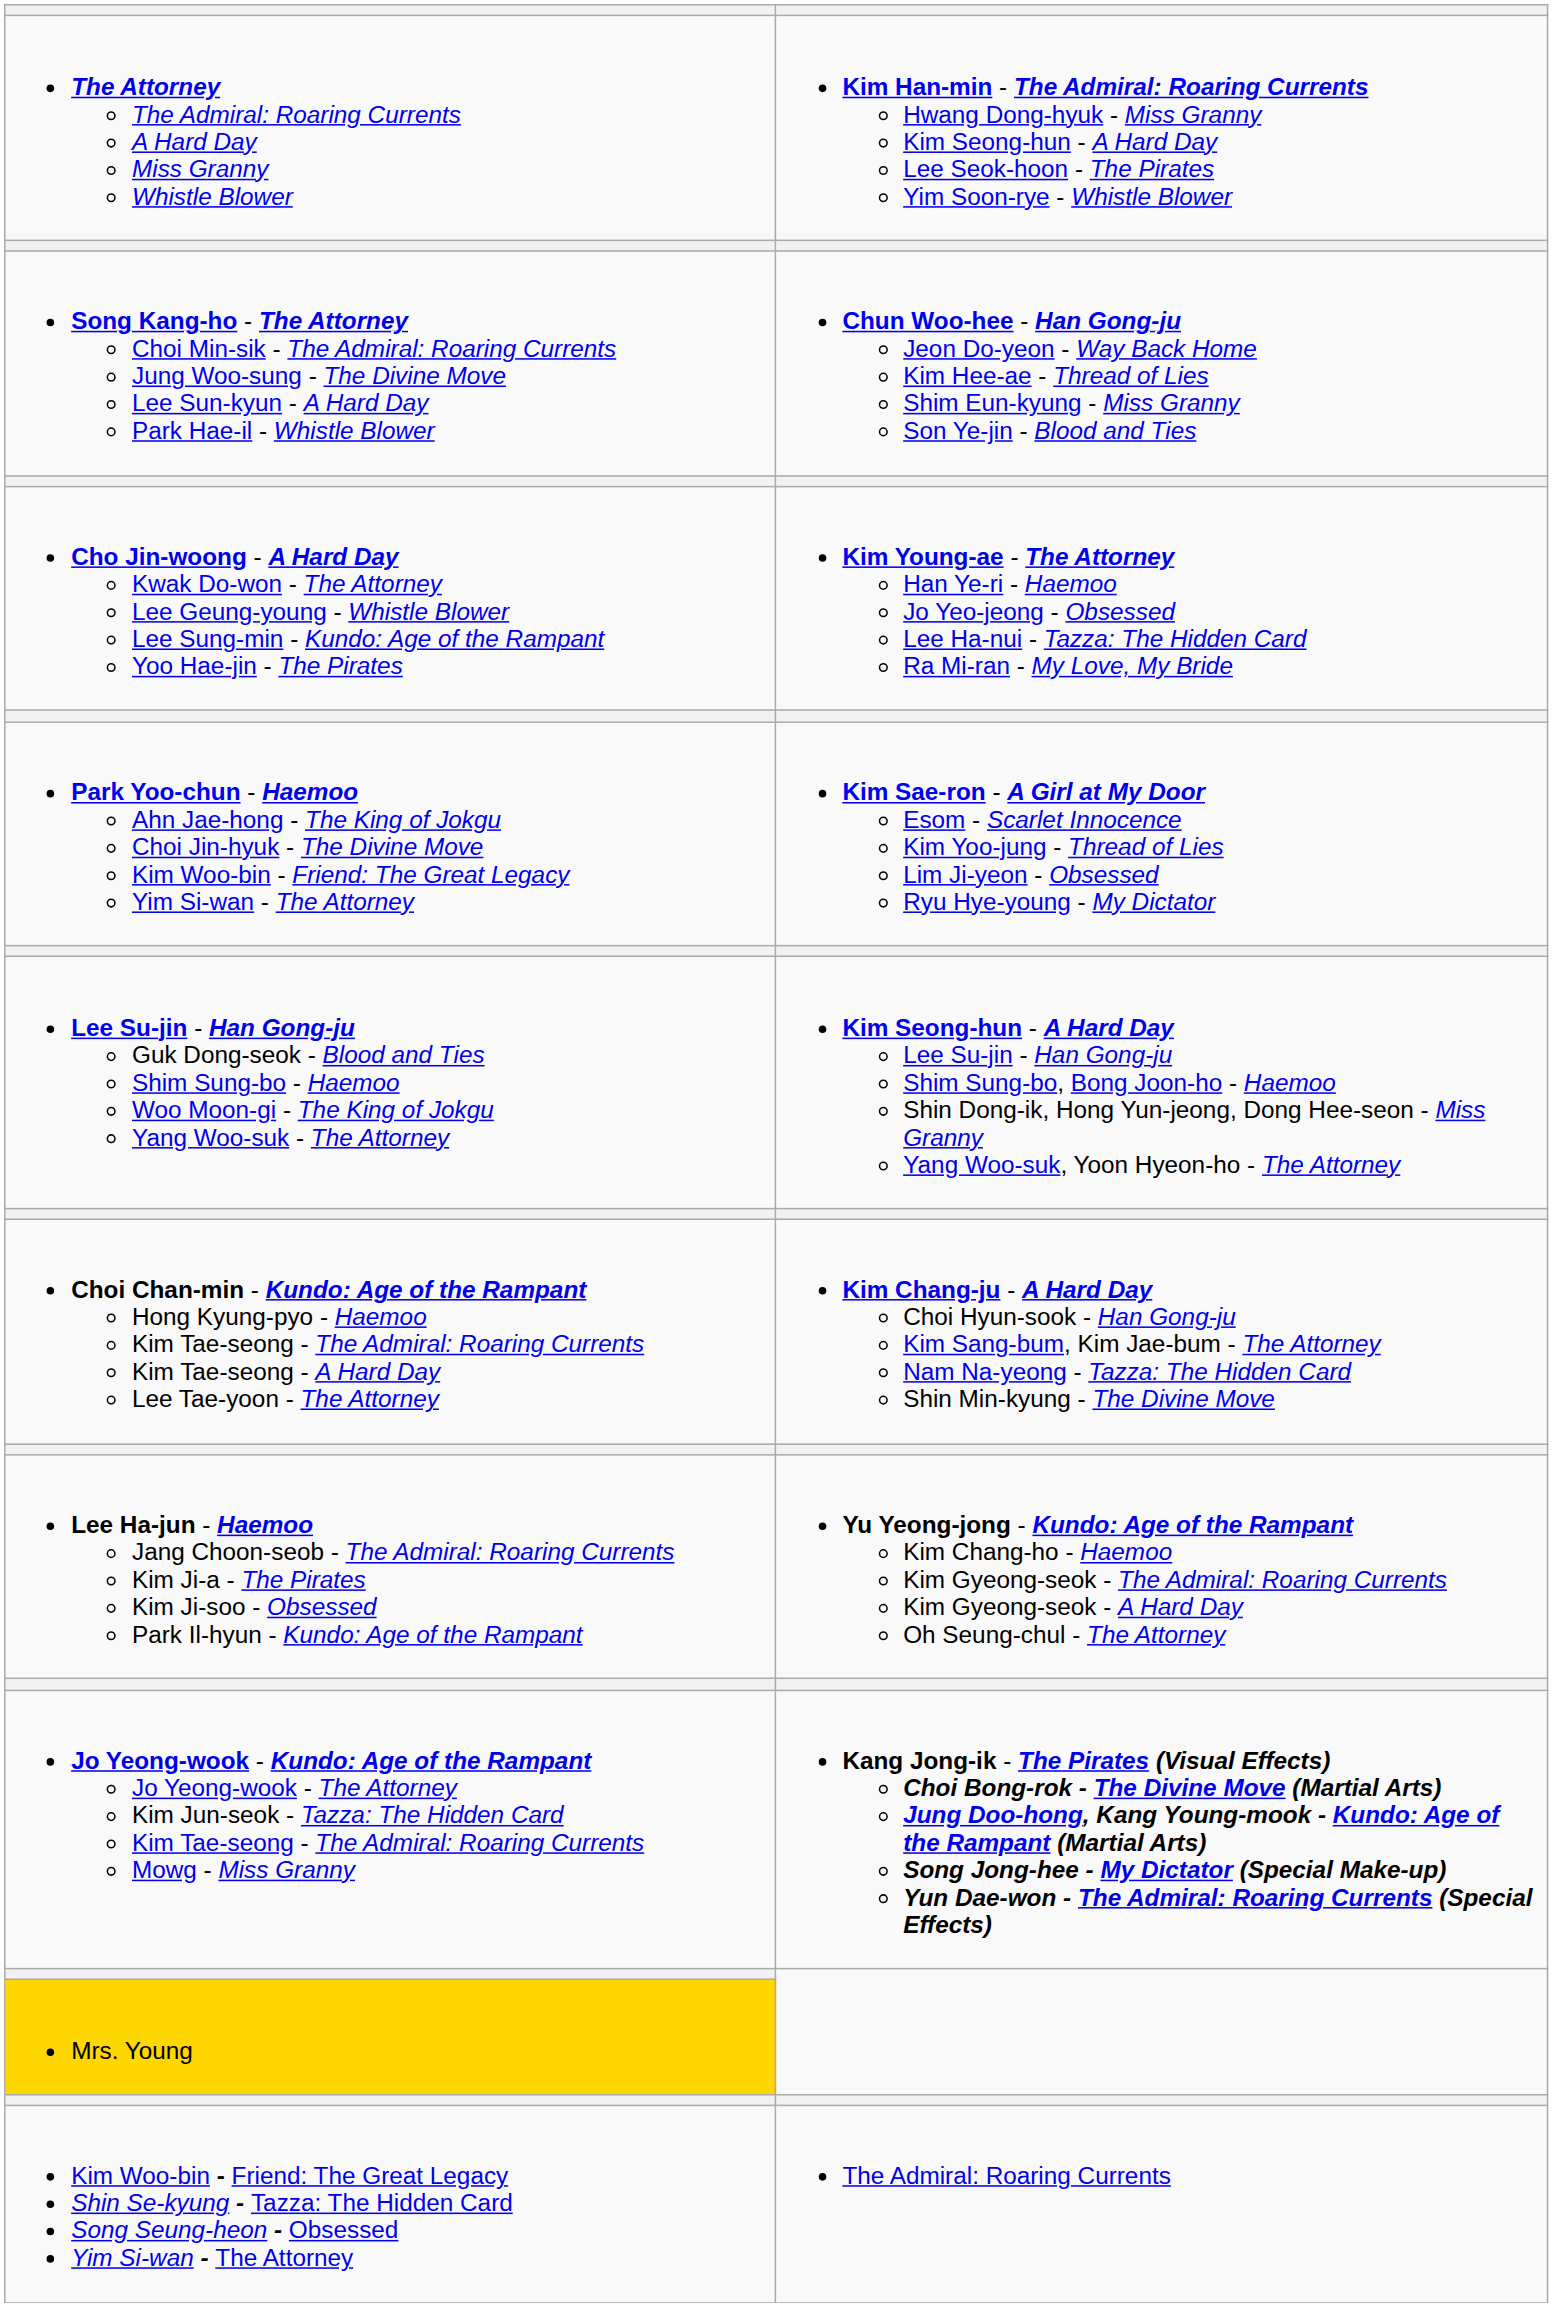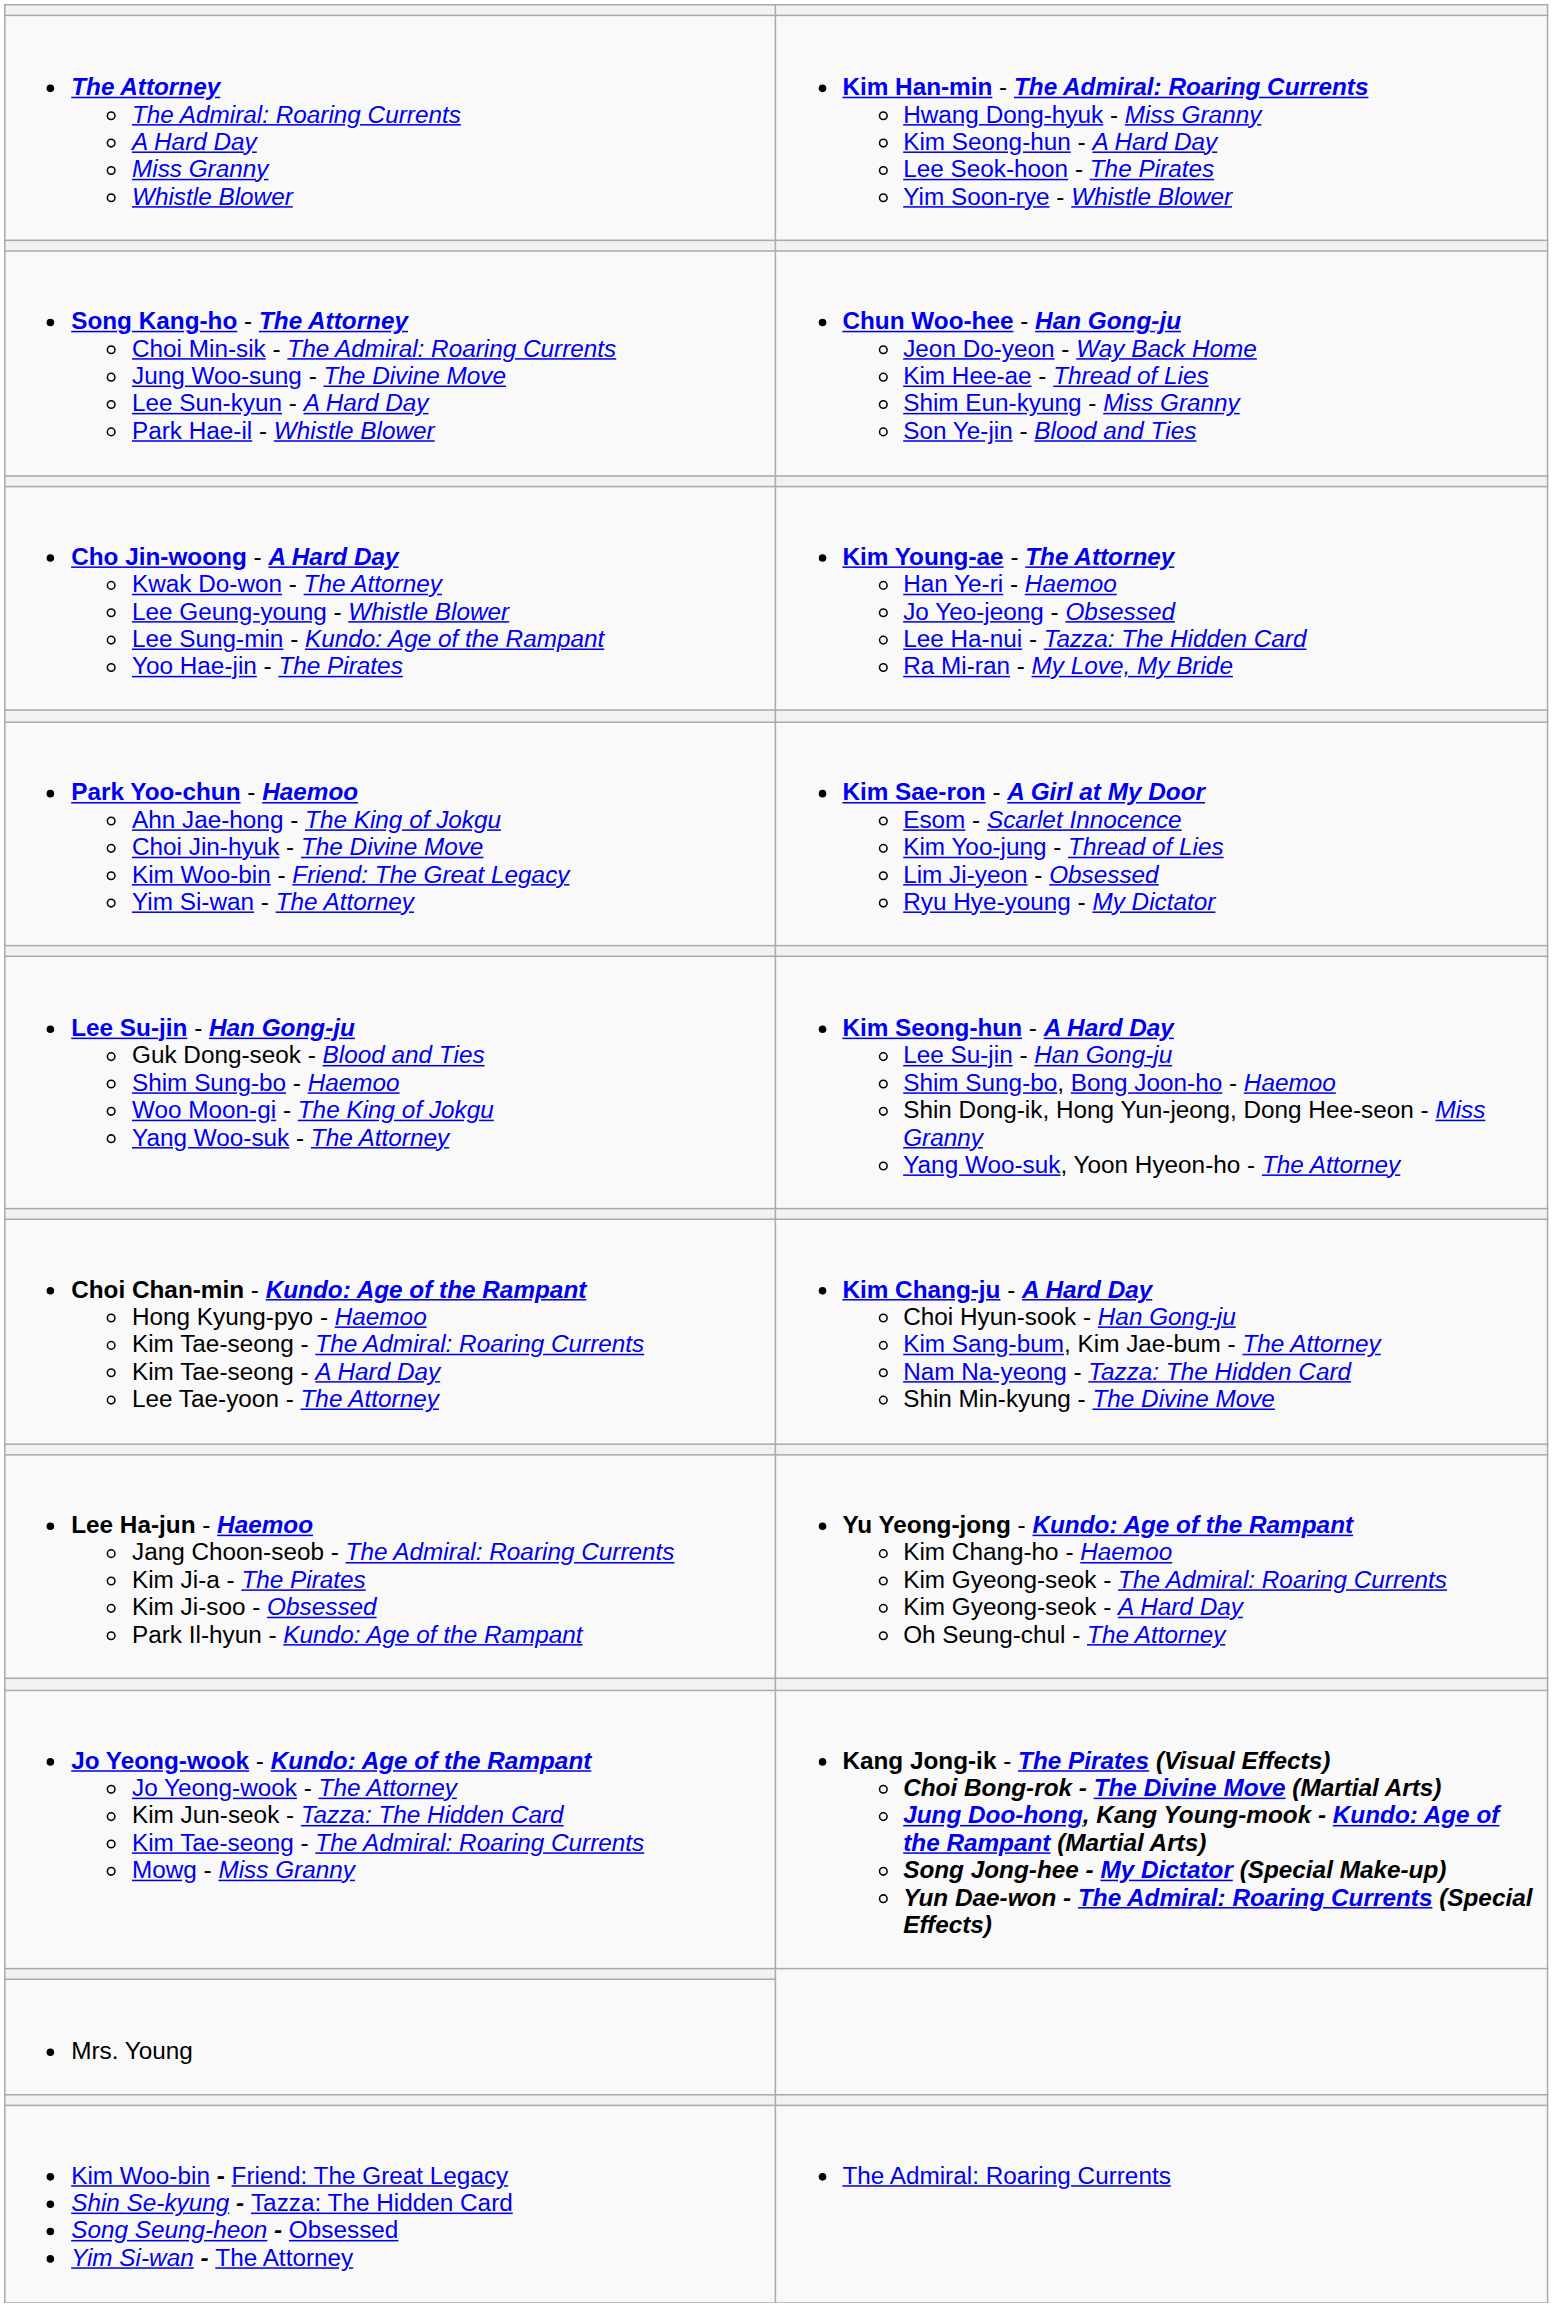(390, 2051) gold background -> (390, 2051) no background
